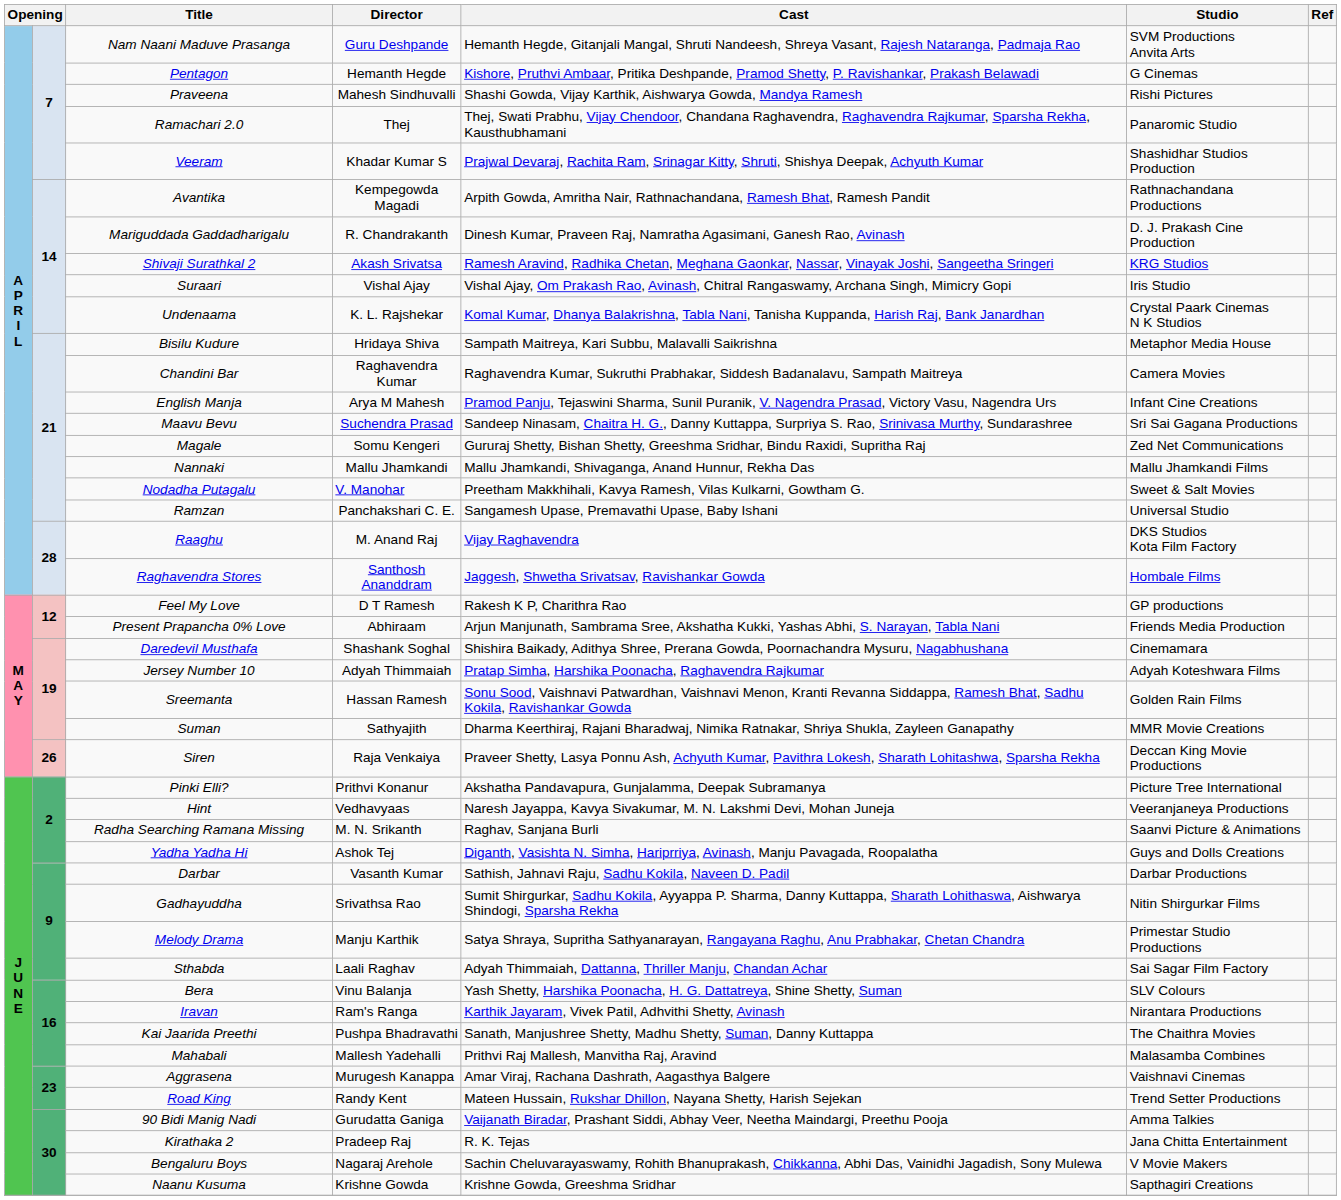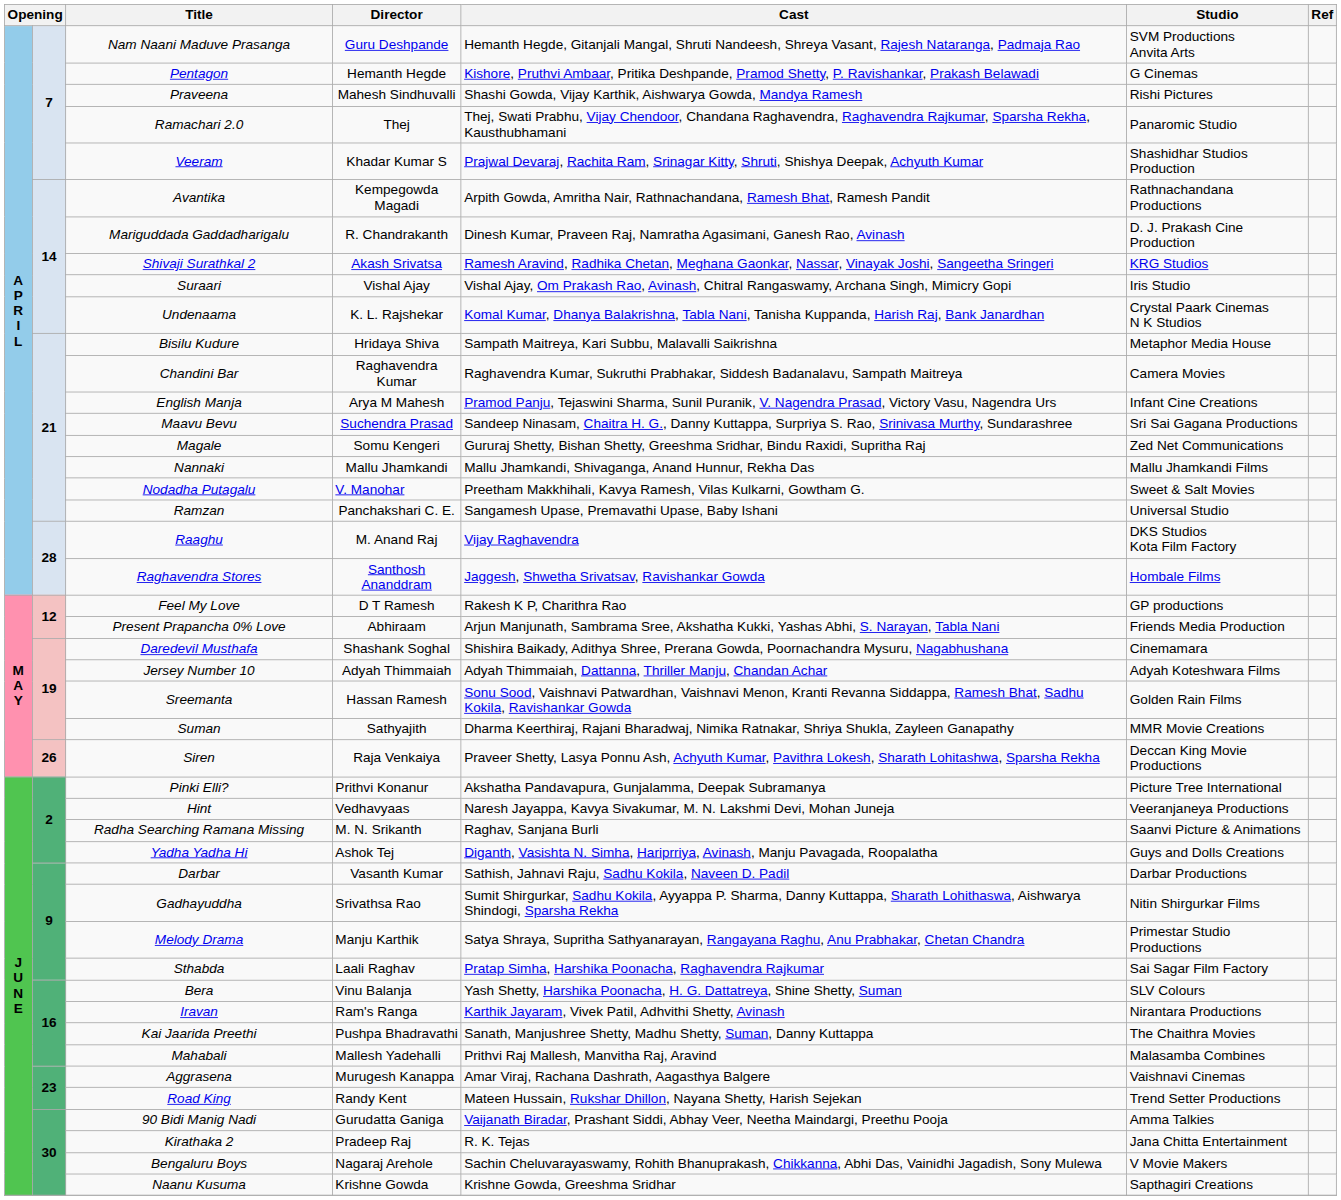(644, 670) Pratap Simha, Harshika Poonacha, Raghavendra Rajkumar -> (646, 670) Adyah Thimmaiah, Dattanna, Thriller Manju, Chandan Achar
(646, 969) Adyah Thimmaiah, Dattanna, Thriller Manju, Chandan Achar -> (644, 969) Pratap Simha, Harshika Poonacha, Raghavendra Rajkumar
